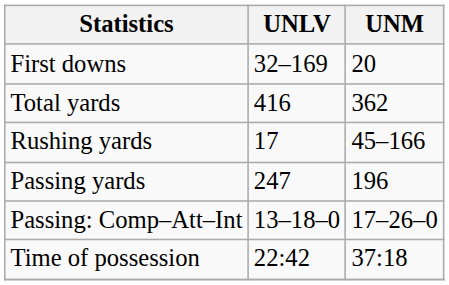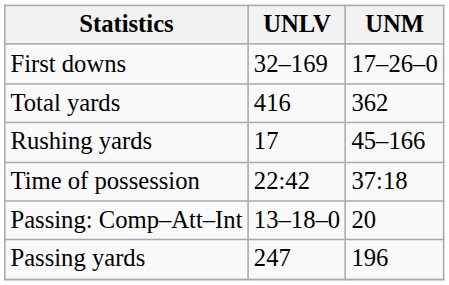(364, 63) 20 -> (395, 63) 17–26–0
rows swapped: (78, 180) <-> (105, 259)
(395, 220) 17–26–0 -> (364, 220) 20
